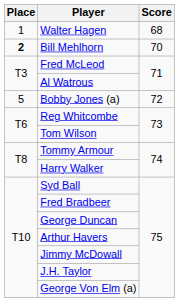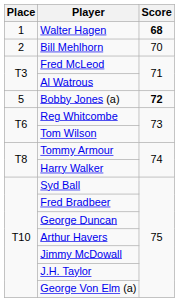(157, 30) normal -> (157, 30) bold
(21, 47) bold -> (21, 47) normal
(157, 99) normal -> (157, 99) bold
